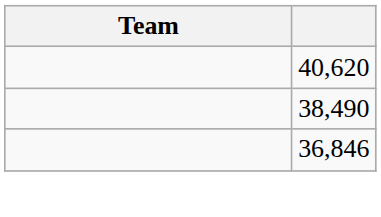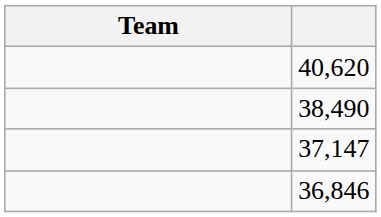+ row: (334, 149)
